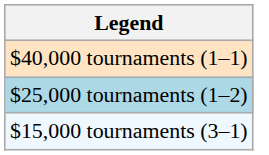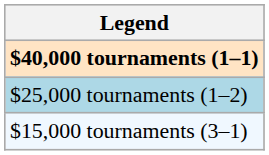(129, 58) normal -> (134, 58) bold
